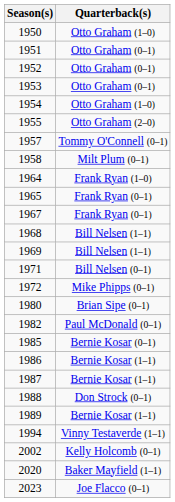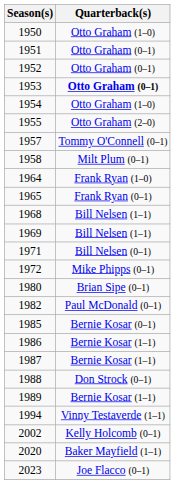(113, 86) normal -> (113, 86) bold
- row: (30, 214)
